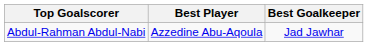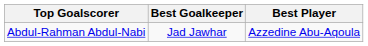columns swapped: (207, 13) <-> (314, 13)
